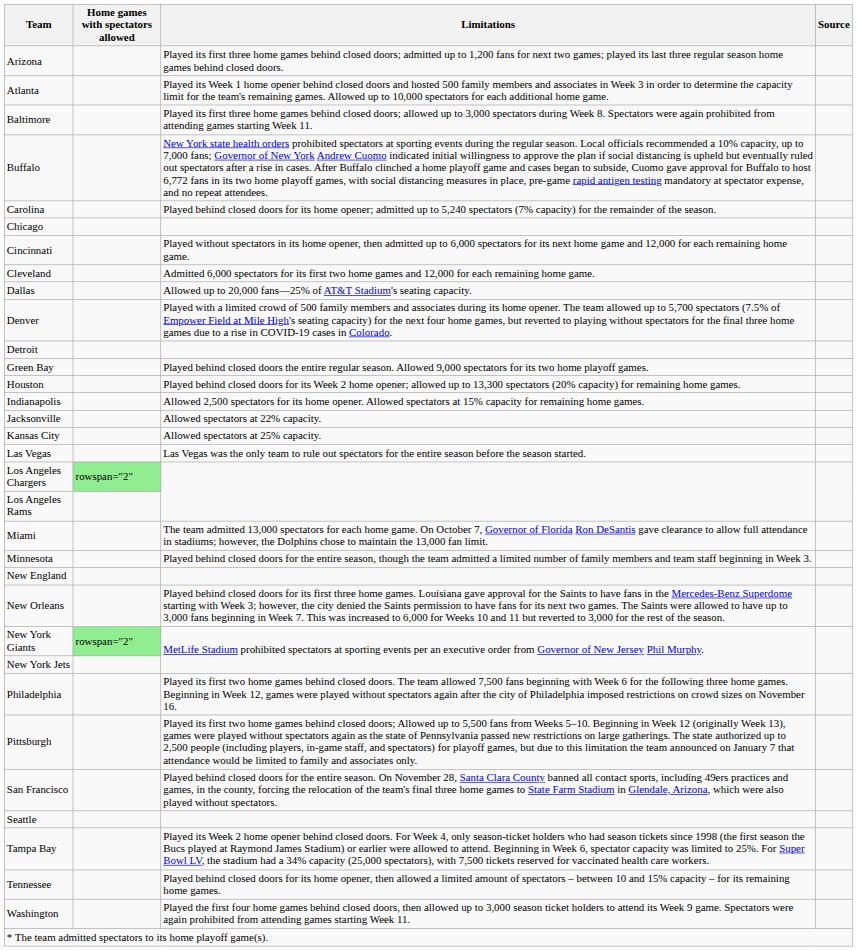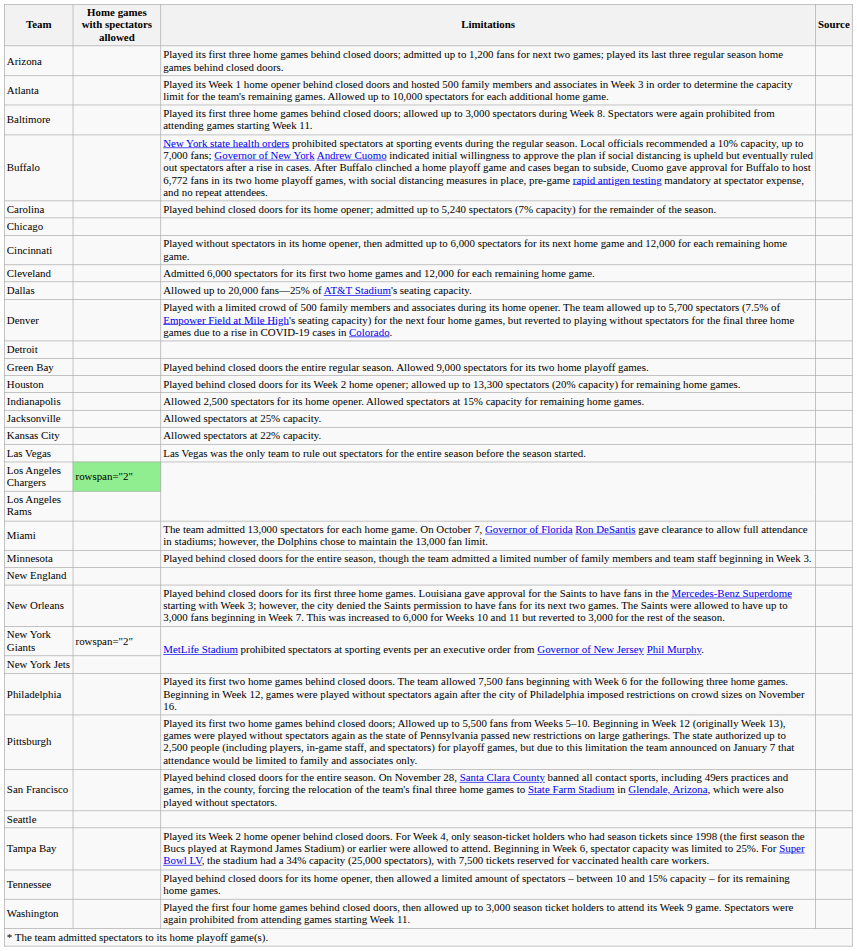(242, 418) Allowed spectators at 22% capacity. -> (242, 418) Allowed spectators at 25% capacity.
(242, 436) Allowed spectators at 25% capacity. -> (242, 436) Allowed spectators at 22% capacity.
(104, 641) lightgreen background -> (104, 641) no background
